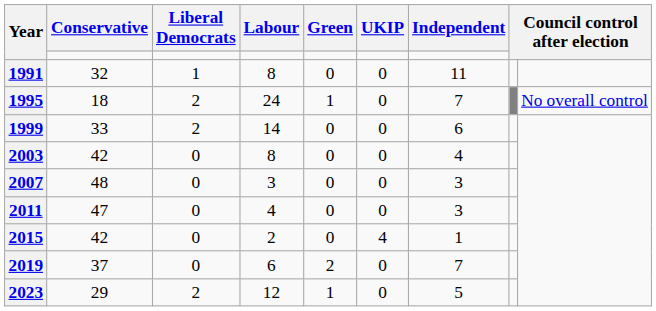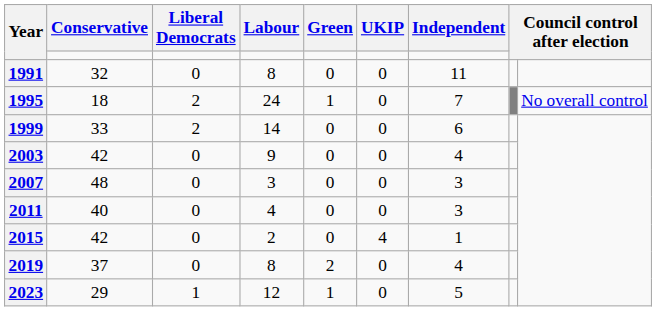(196, 73) 1 -> (196, 73) 0
(271, 155) 8 -> (271, 155) 9
(100, 210) 47 -> (100, 210) 40
(271, 264) 6 -> (271, 264) 8
(459, 264) 7 -> (459, 264) 4
(196, 292) 2 -> (196, 292) 1
